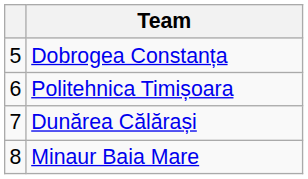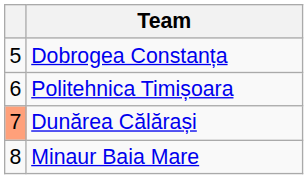(15, 122) no background -> (15, 122) lightsalmon background
